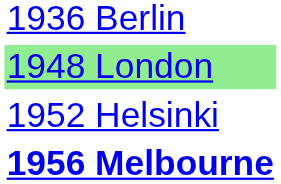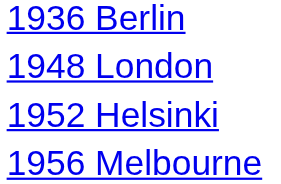(110, 66) lightgreen background -> (110, 66) no background
(140, 163) bold -> (134, 163) normal
